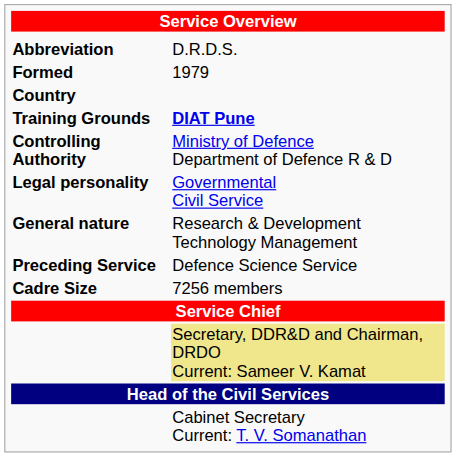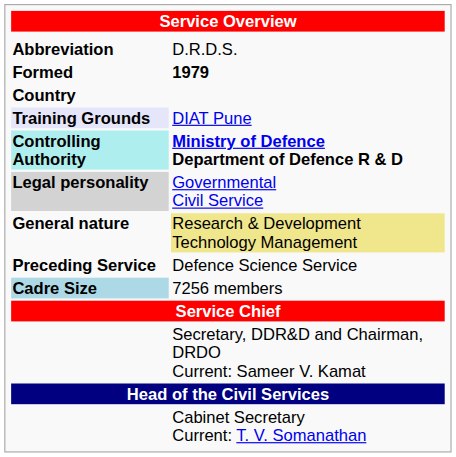(191, 72) normal -> (191, 72) bold
(81, 118) no background -> (81, 118) lavender background
(213, 118) bold -> (212, 118) normal
(57, 150) no background -> (57, 150) paleturquoise background
(282, 150) normal -> (288, 150) bold
(80, 182) no background -> (80, 182) lightgrey background
(267, 233) no background -> (267, 233) khaki background
(55, 288) no background -> (55, 288) lightblue background
(298, 352) khaki background -> (298, 352) no background
